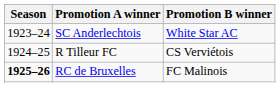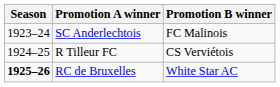(202, 33) White Star AC -> (197, 33) FC Malinois
(197, 71) FC Malinois -> (202, 71) White Star AC
